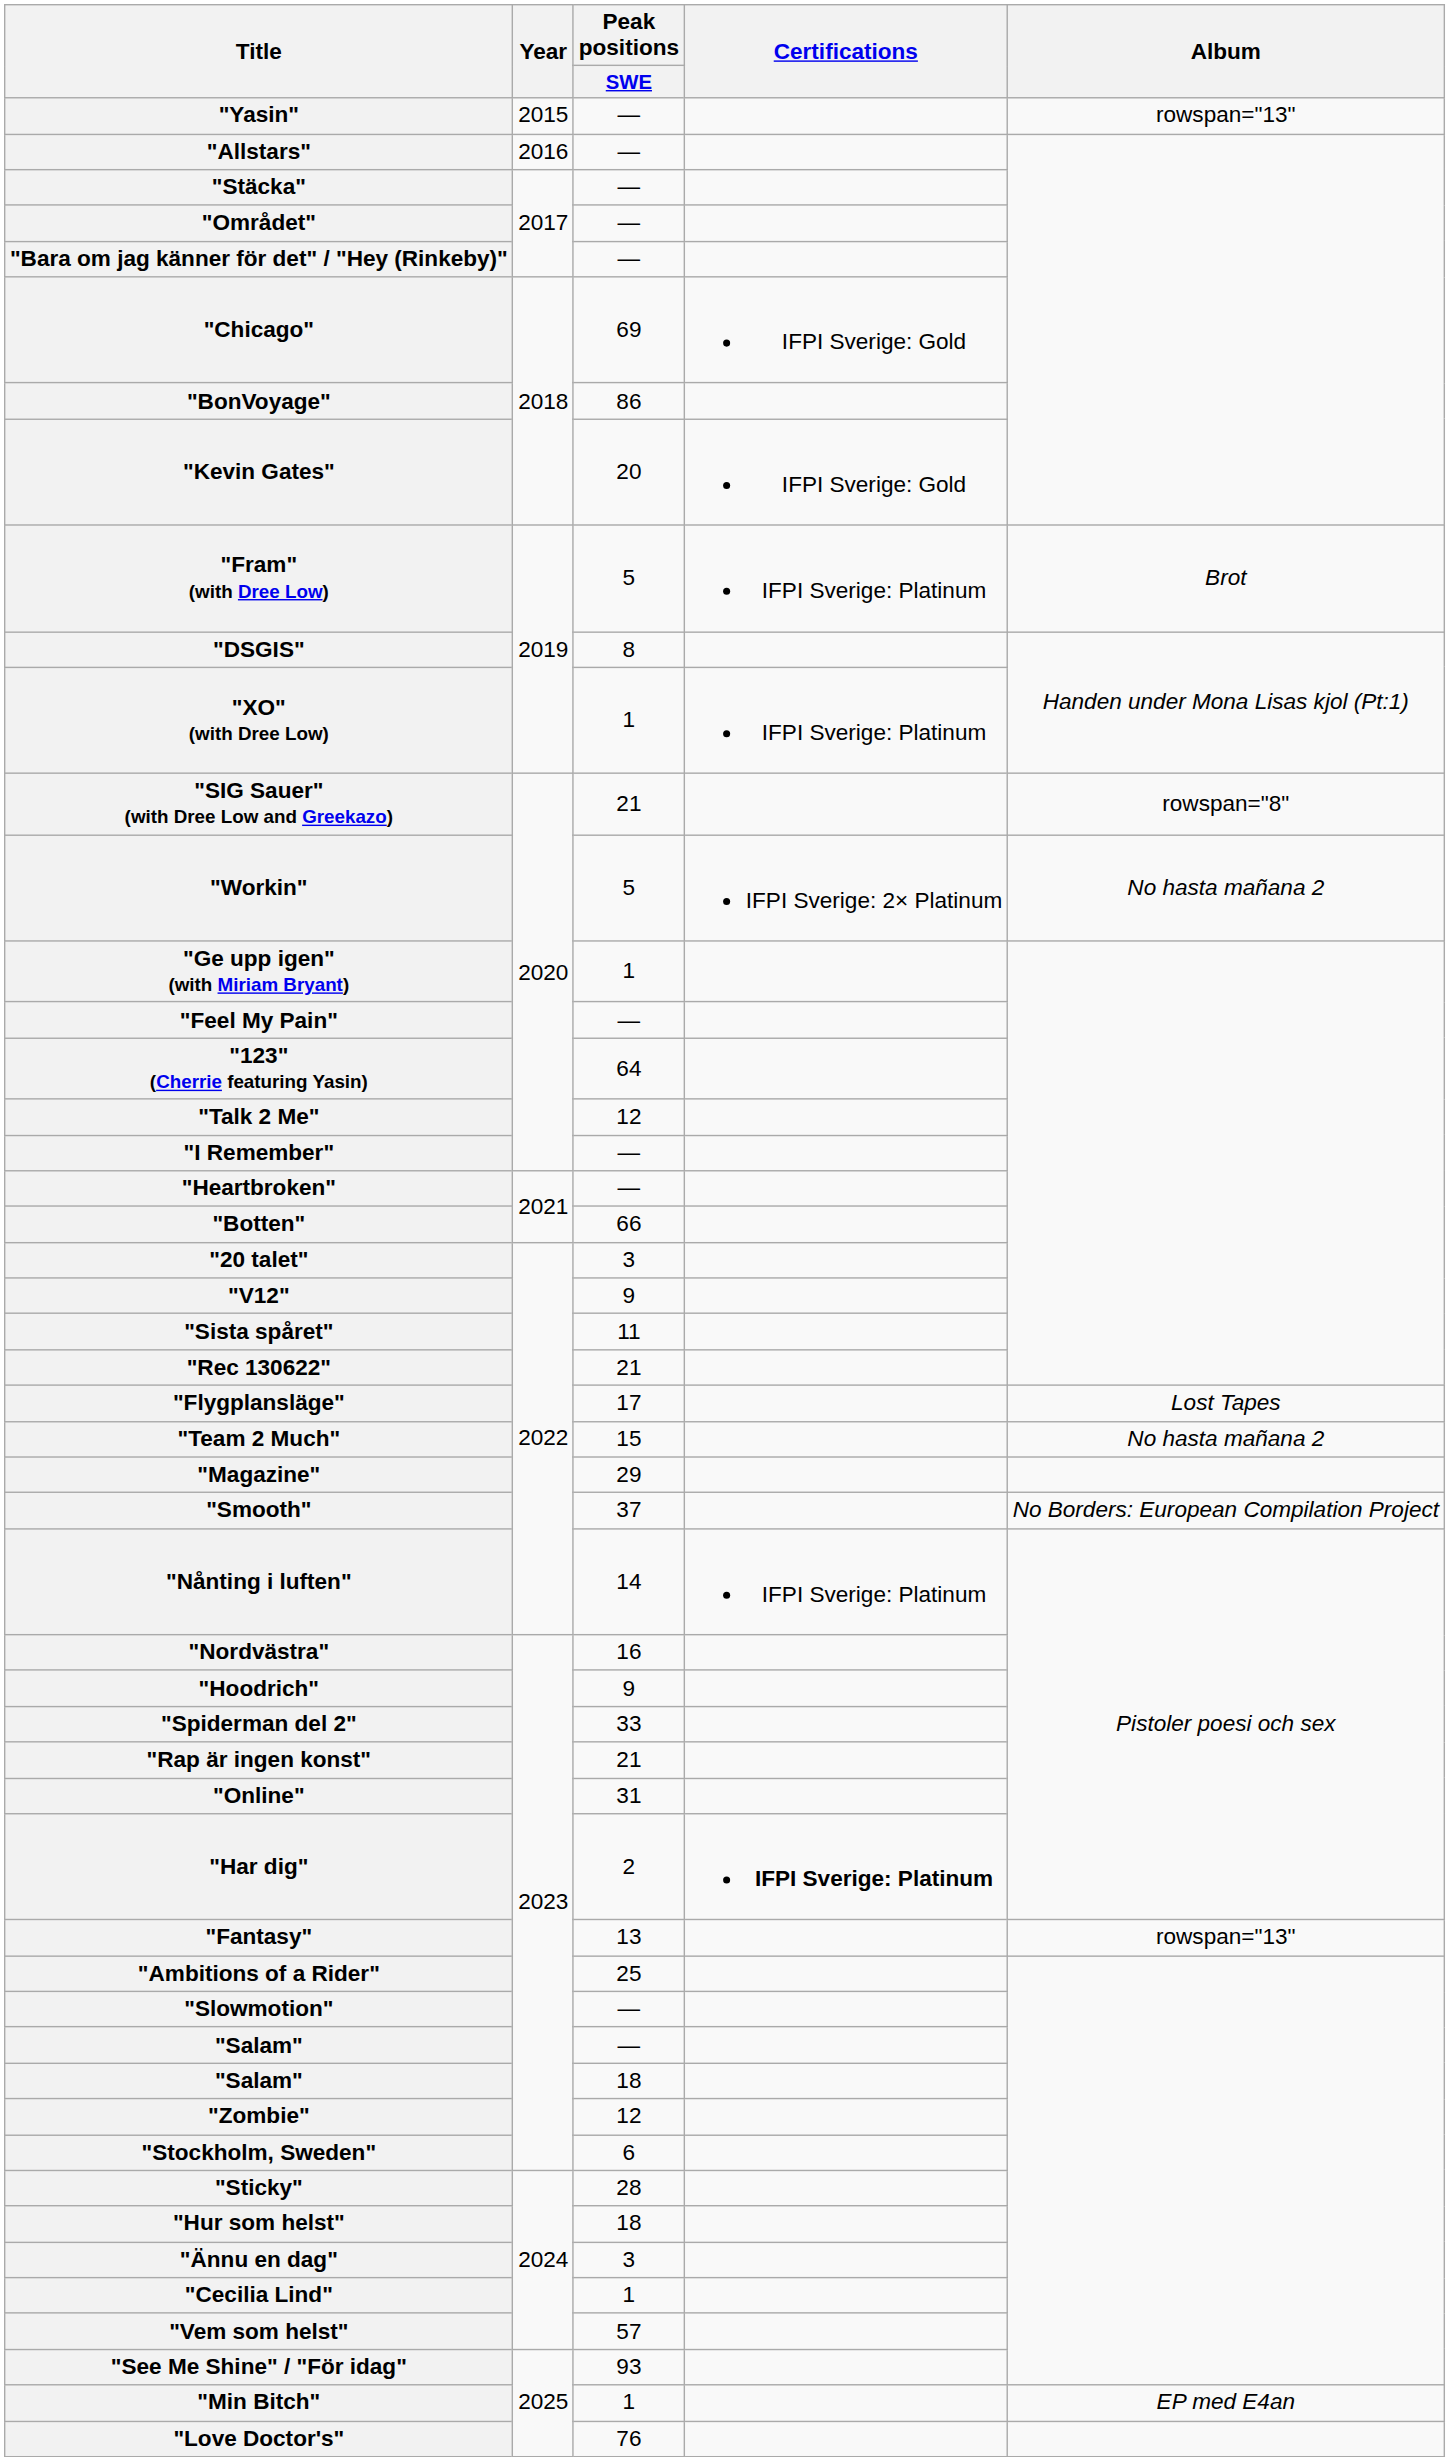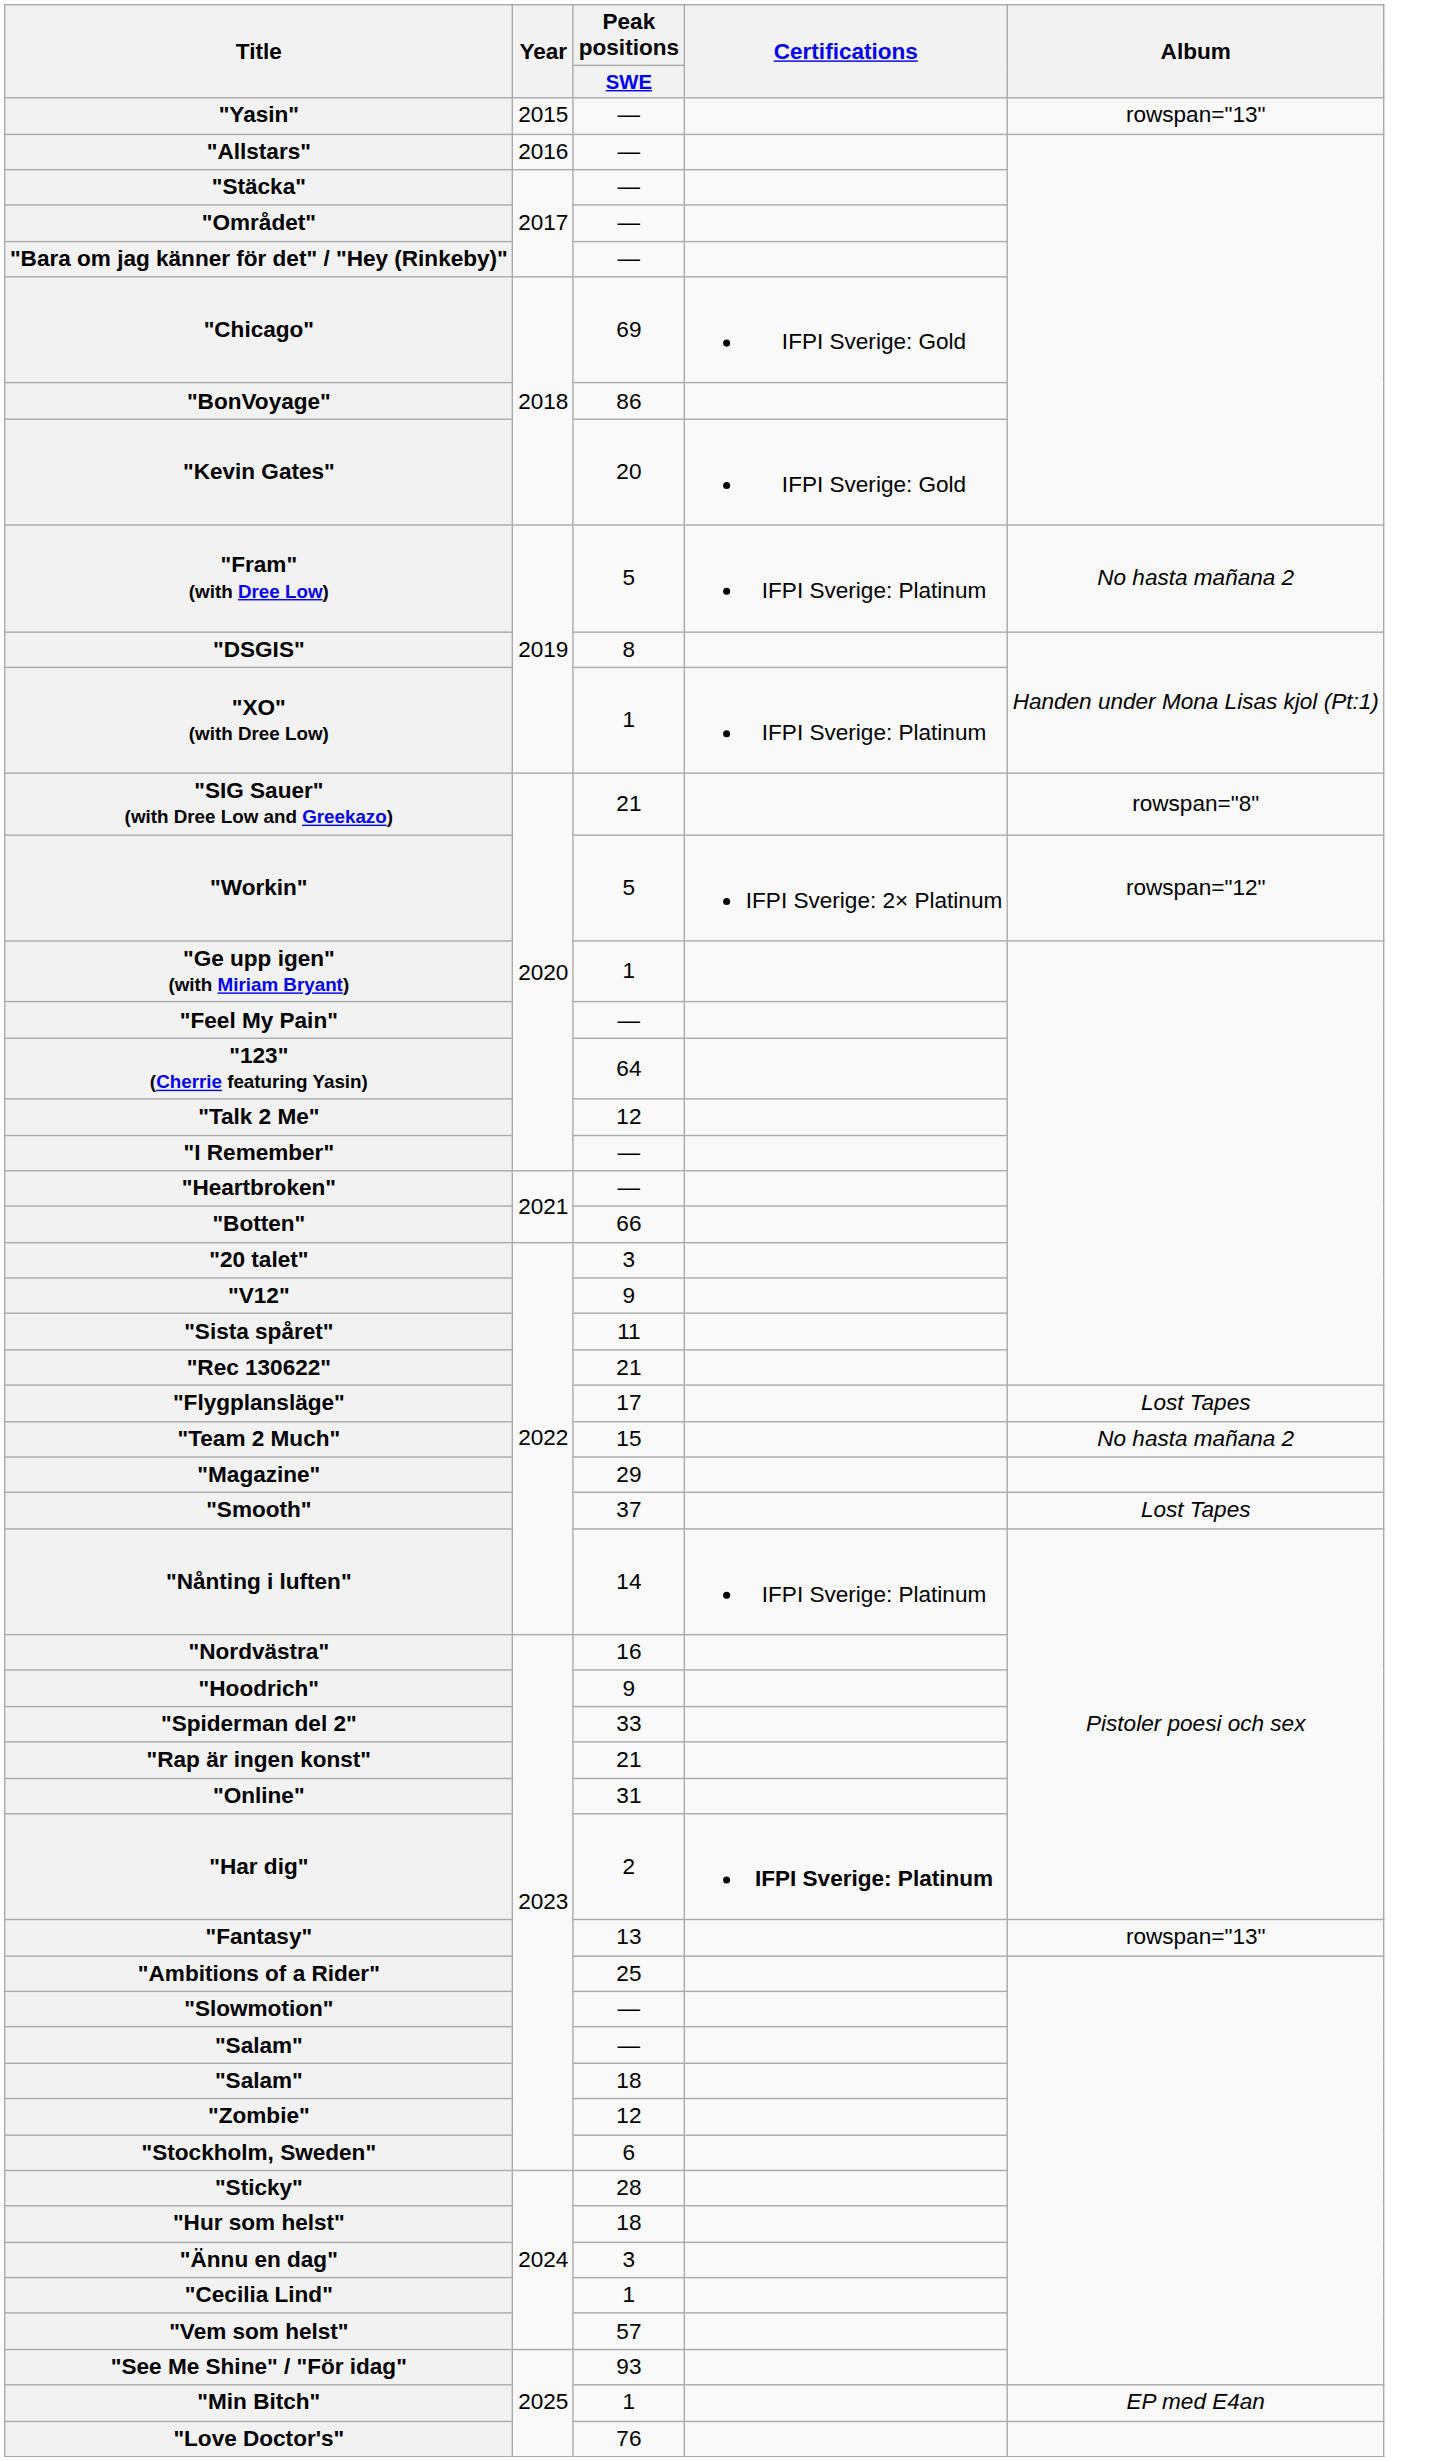(1226, 578) Brot -> (1196, 578) No hasta mañana 2
(1226, 887) No hasta mañana 2 -> (1196, 887) rowspan="12"
(1226, 1510) No Borders: European Compilation Project -> (1196, 1510) Lost Tapes
